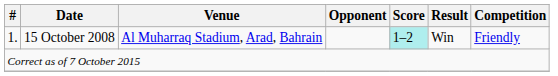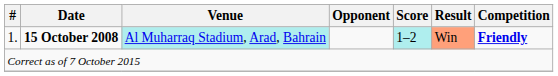(69, 38) normal -> (71, 38) bold
(222, 38) no background -> (225, 38) paleturquoise background
(442, 38) no background -> (446, 38) lightsalmon background
(497, 38) normal -> (503, 38) bold
